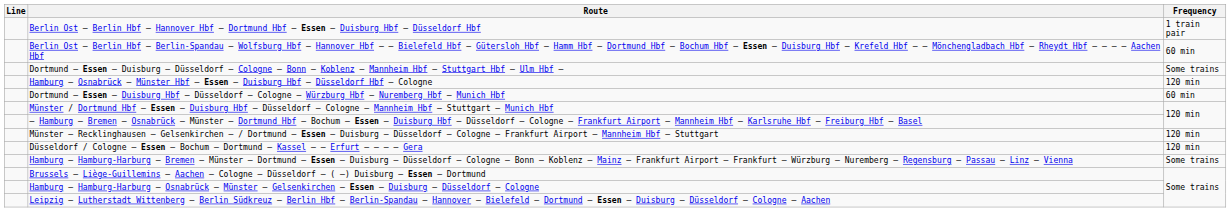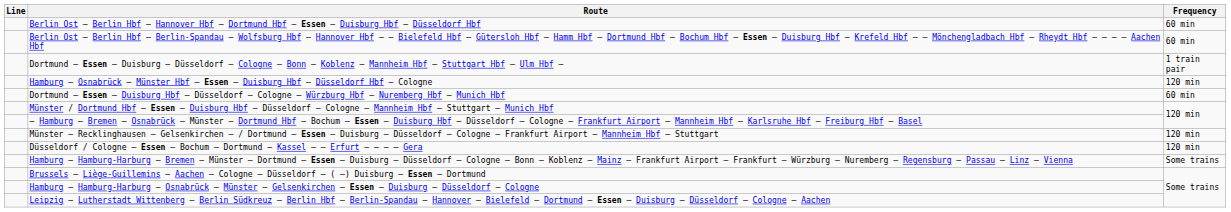(1183, 29) 1 train pair -> (1180, 24) 60 min
(1192, 69) Some trains -> (1183, 64) 1 train pair
